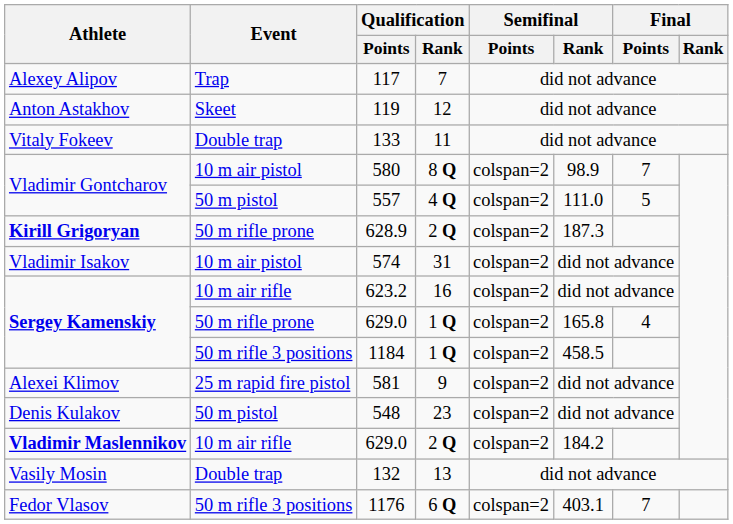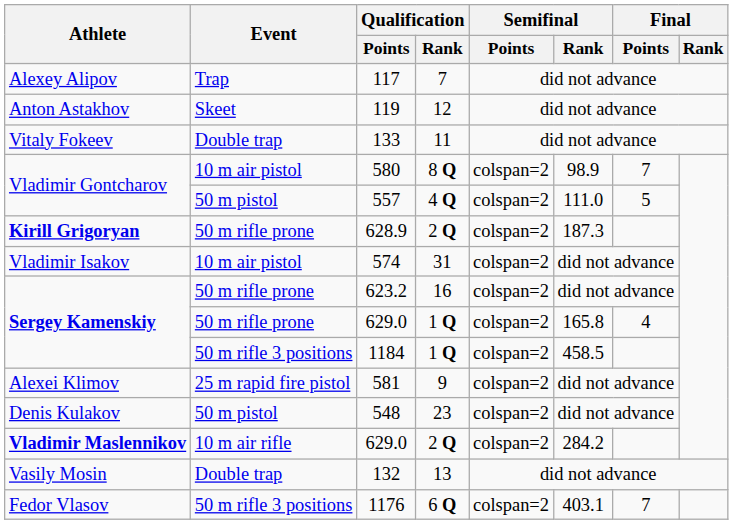(243, 292) 10 m air rifle -> (254, 292) 50 m rifle prone
(583, 444) 184.2 -> (583, 444) 284.2
